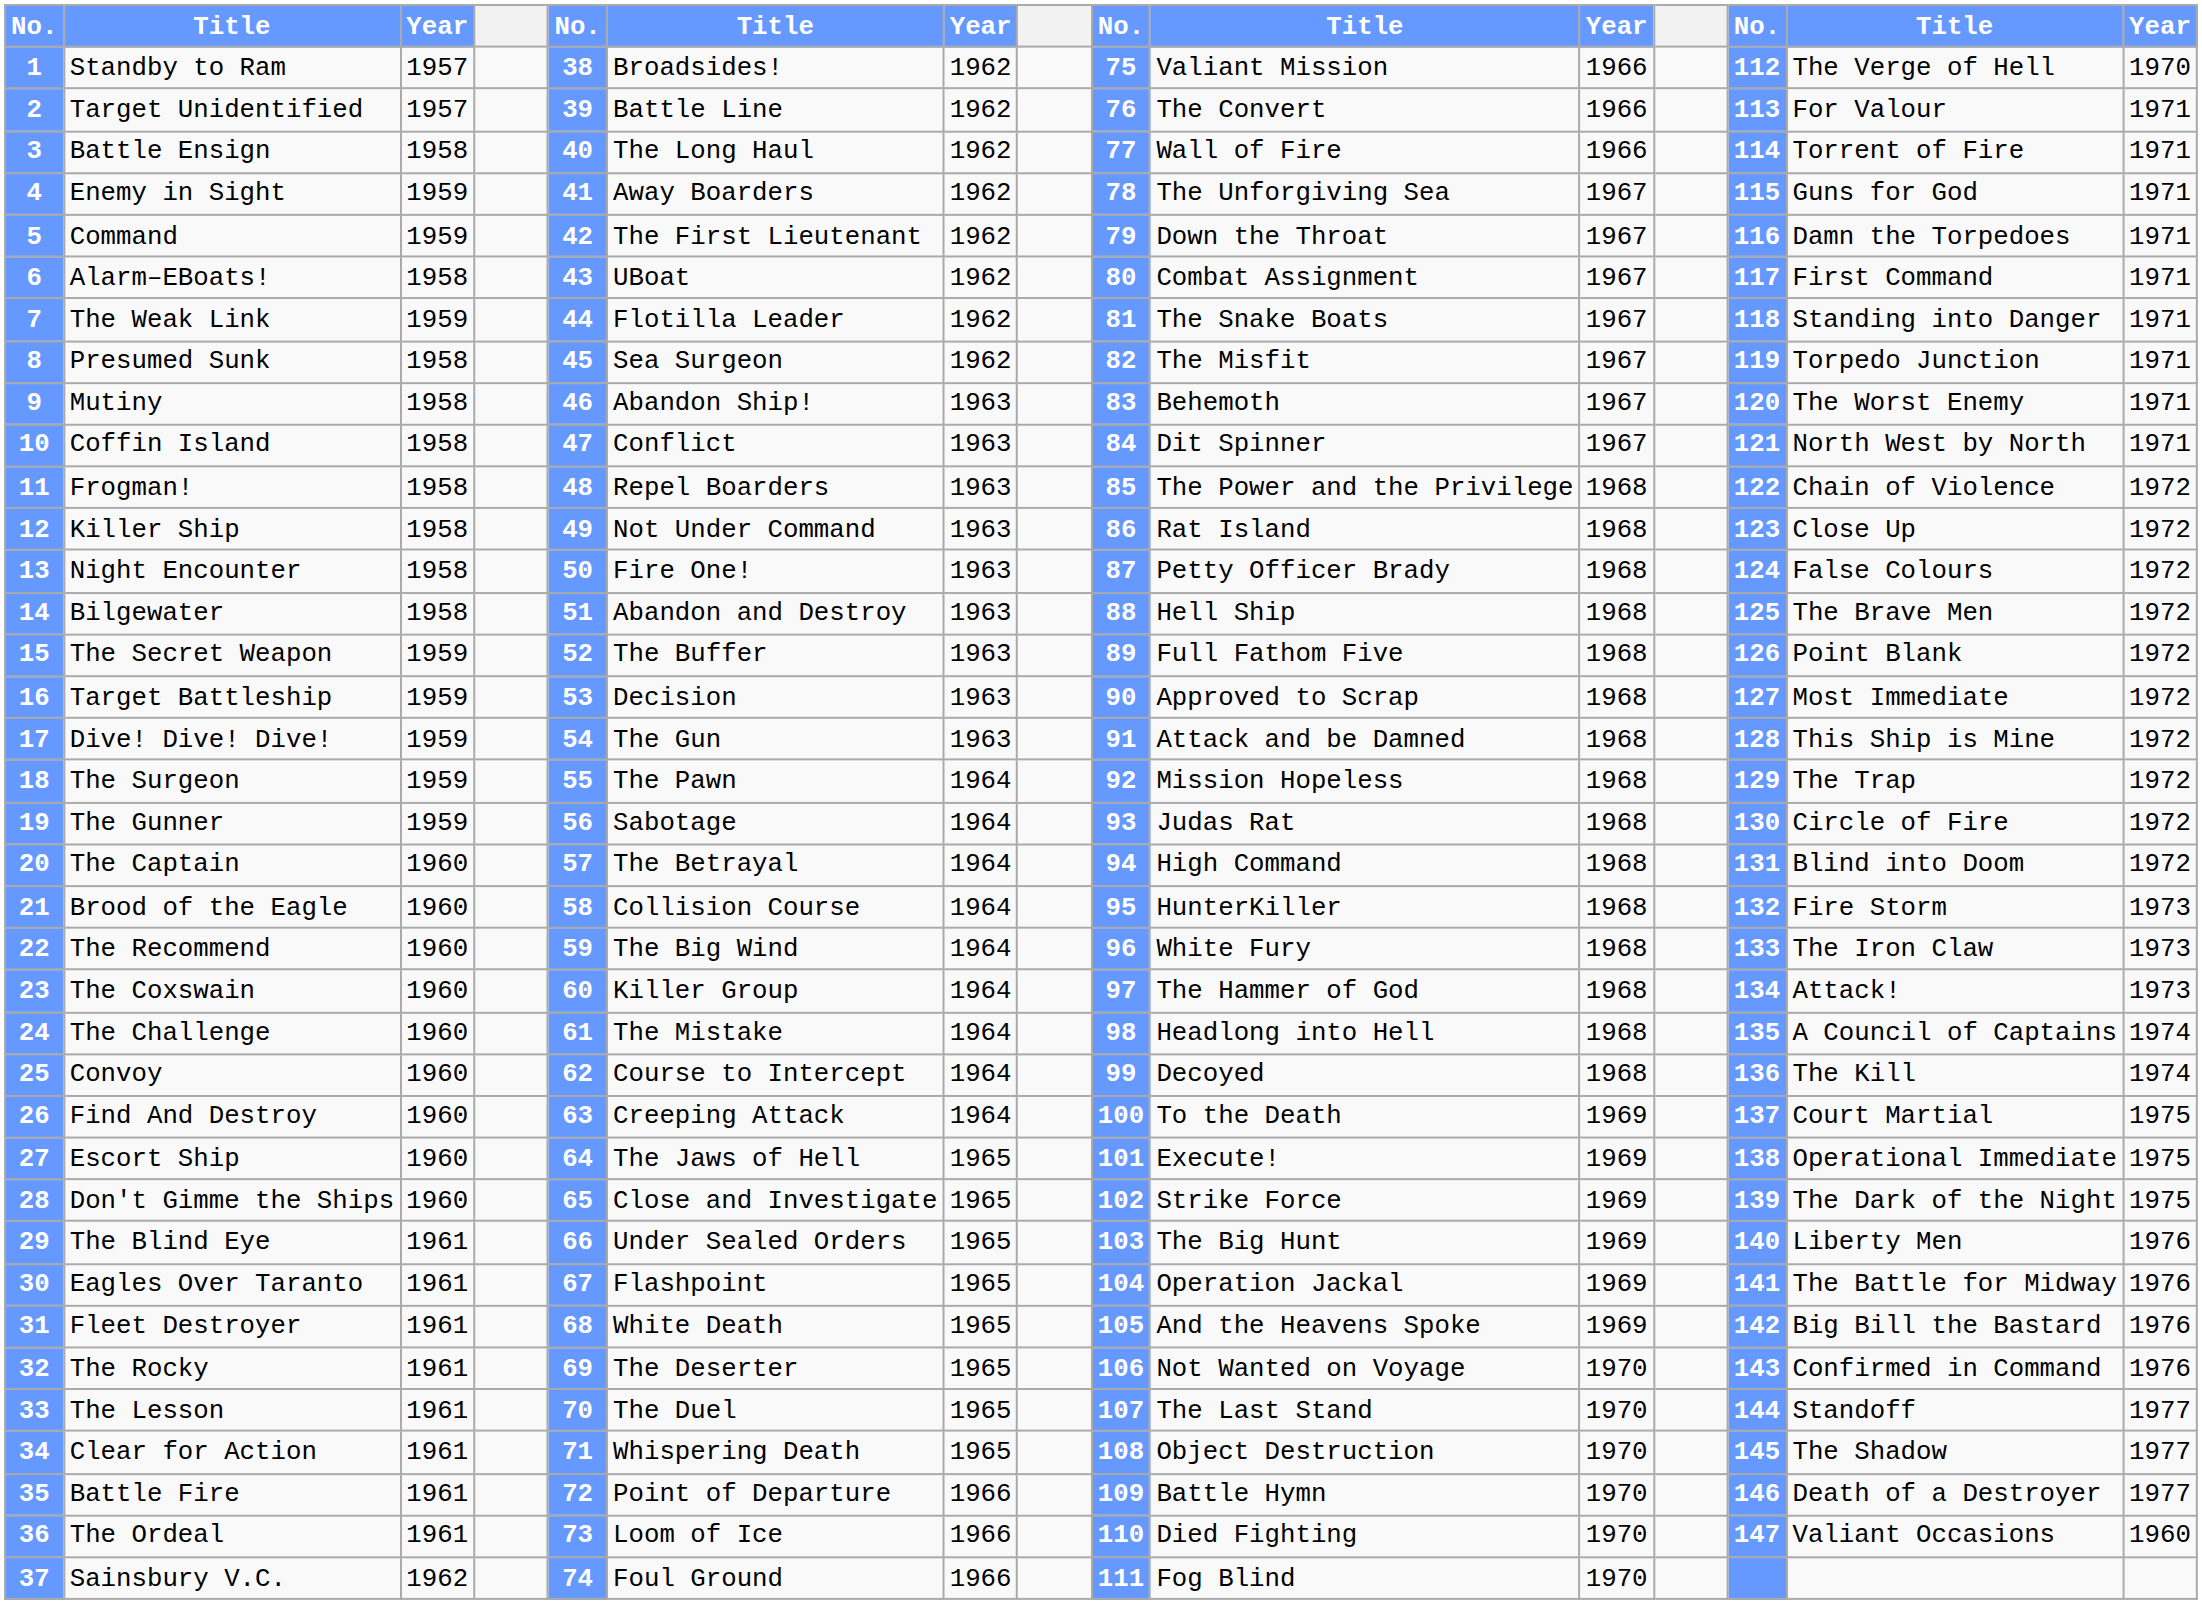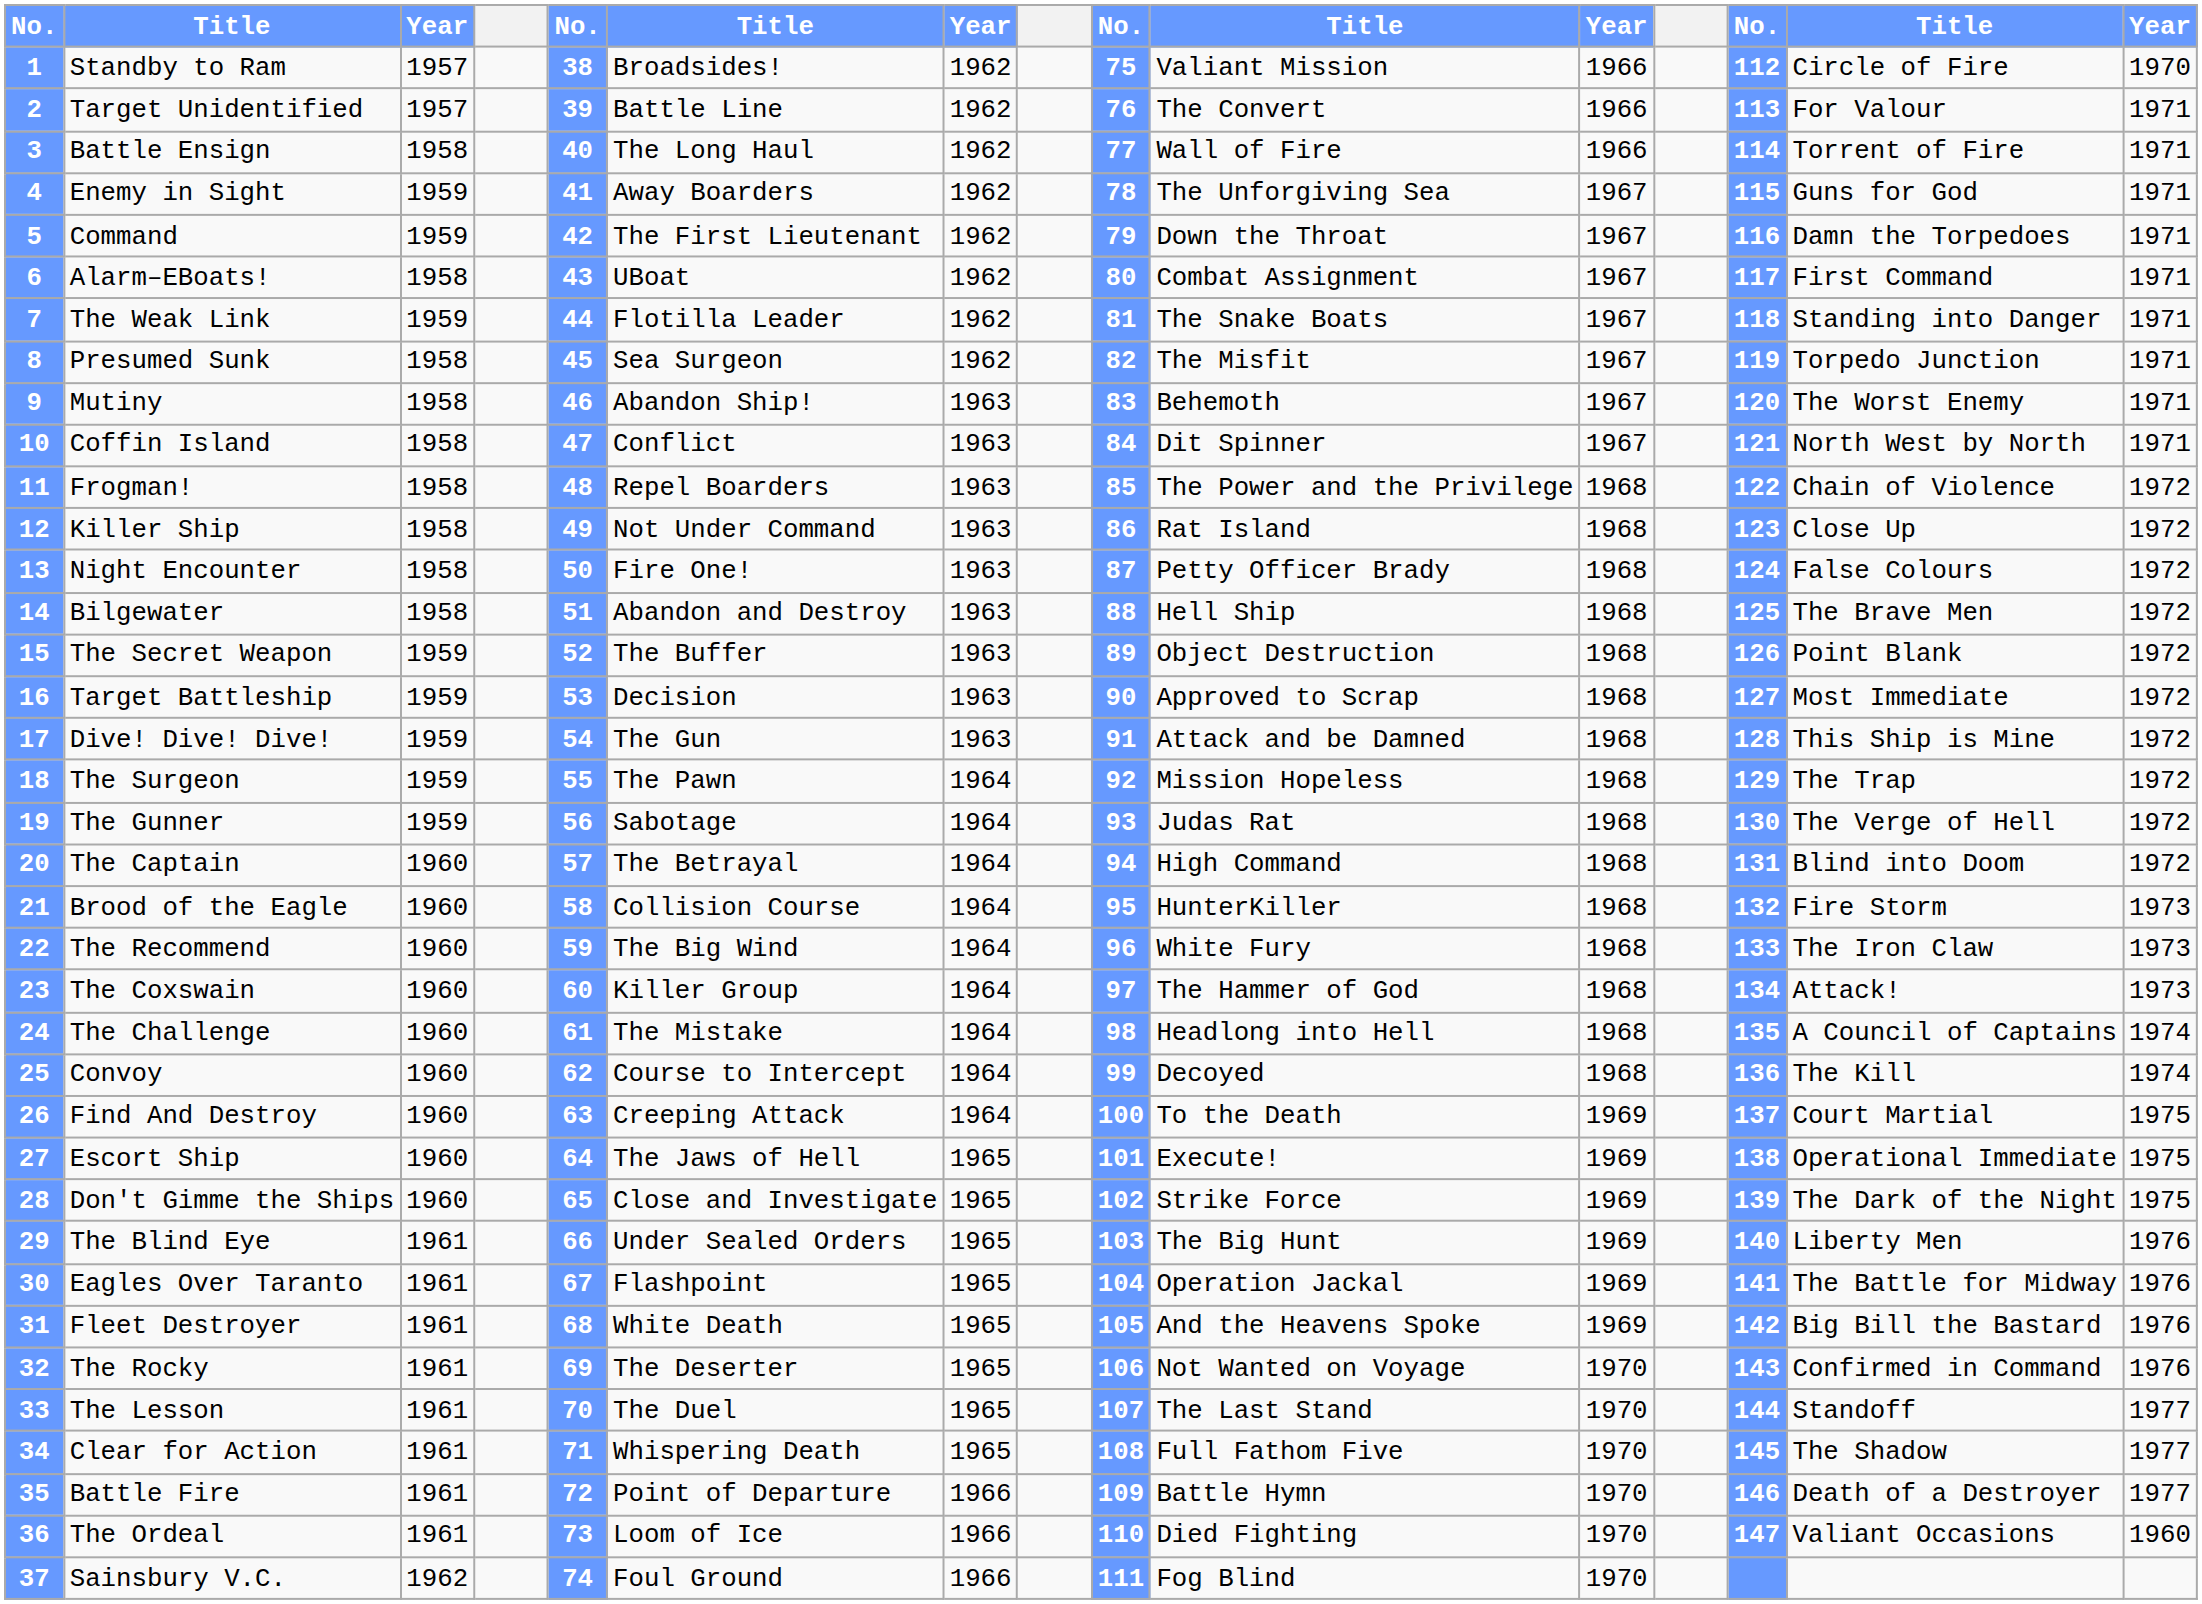(1924, 68) The Verge of Hell -> (1901, 68) Circle of Fire
(1280, 655) Full Fathom Five -> (1295, 655) Object Destruction
(1901, 823) Circle of Fire -> (1924, 823) The Verge of Hell
(1295, 1452) Object Destruction -> (1280, 1452) Full Fathom Five
